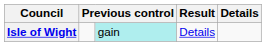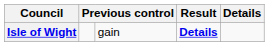(109, 32) paleturquoise background -> (109, 32) no background
(197, 32) normal -> (198, 32) bold
